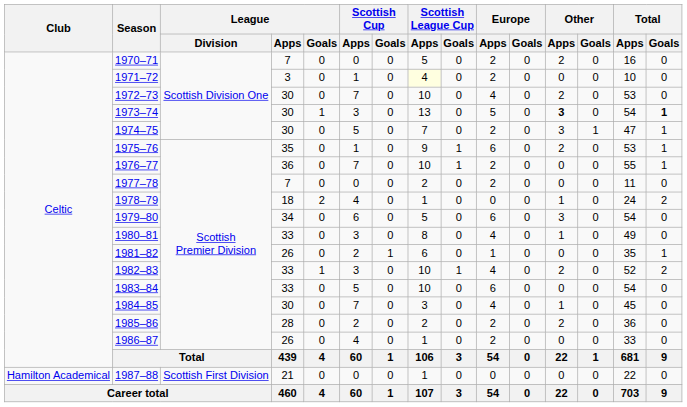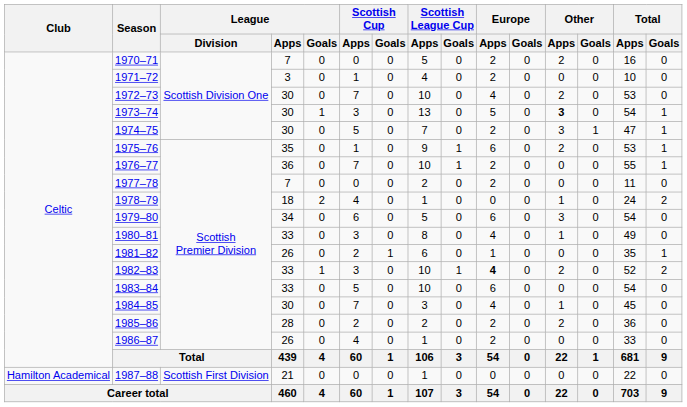(424, 78) lightyellow background -> (424, 78) no background
(664, 113) bold -> (664, 113) normal
(493, 270) normal -> (493, 270) bold
